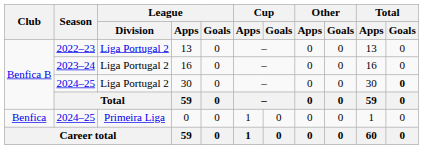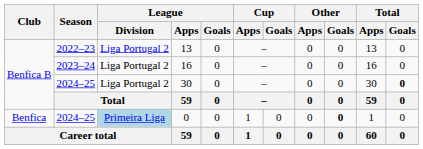(135, 118) no background -> (135, 118) lightblue background
(341, 118) normal -> (341, 118) bold
